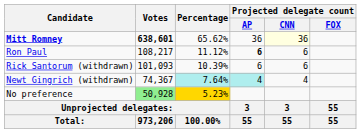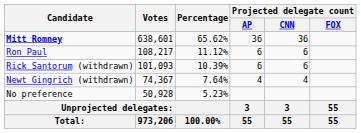(155, 39) bold -> (155, 39) normal
(303, 39) lightyellow background -> (303, 39) no background
(259, 53) bold -> (259, 53) normal
(215, 80) paleturquoise background -> (215, 80) no background
(259, 80) paleturquoise background -> (259, 80) no background
(158, 94) lightgreen background -> (158, 94) no background
(215, 94) gold background -> (215, 94) no background
